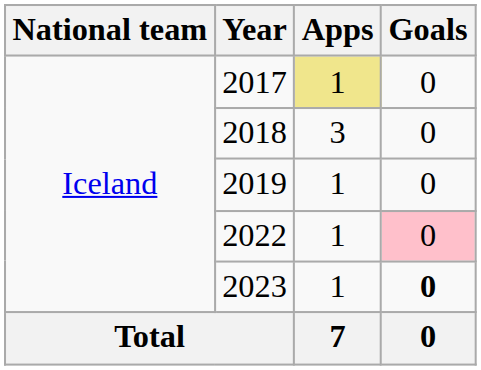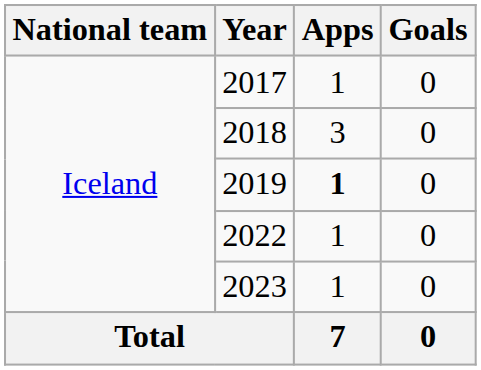(338, 81) khaki background -> (338, 81) no background
(338, 183) normal -> (338, 183) bold
(428, 235) pink background -> (428, 235) no background
(428, 286) bold -> (428, 286) normal
